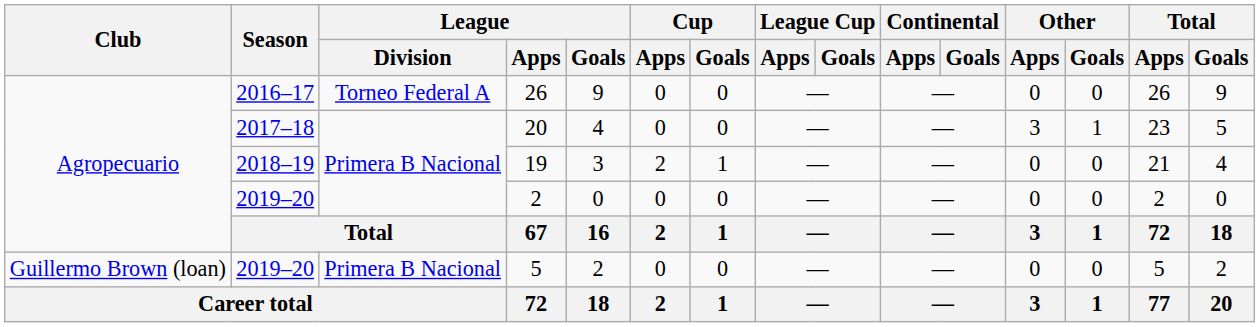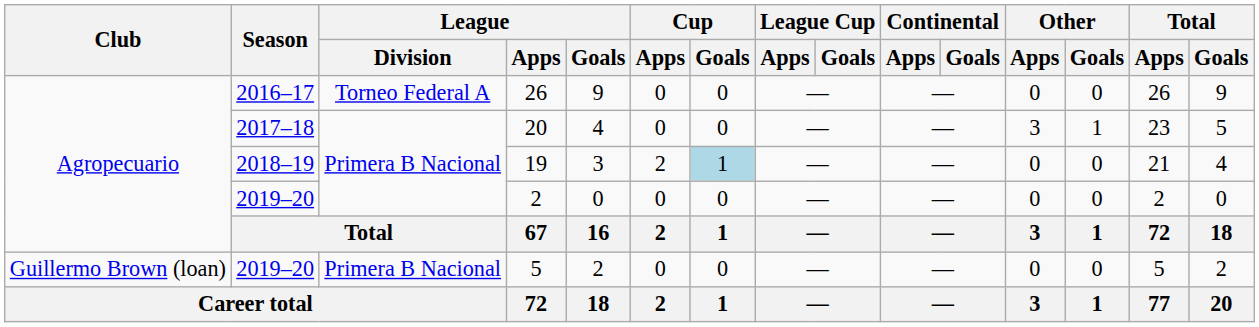(722, 163) no background -> (722, 163) lightblue background
